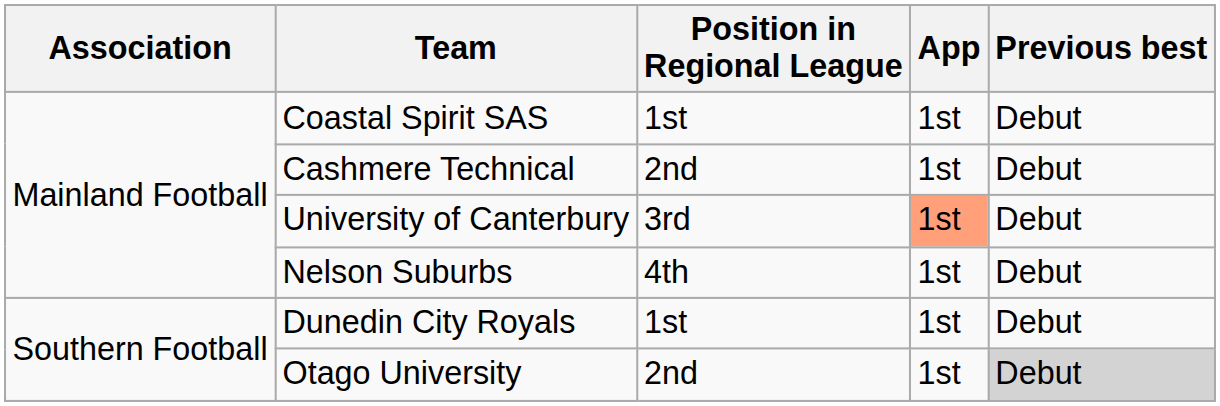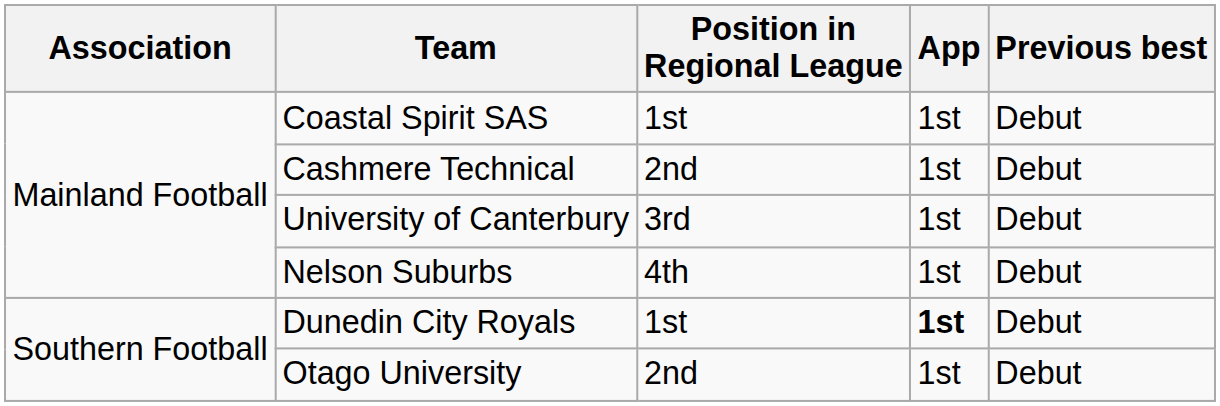(939, 220) lightsalmon background -> (939, 220) no background
(939, 322) normal -> (941, 322) bold
(1038, 374) lightgrey background -> (1038, 374) no background
